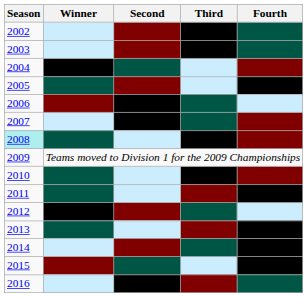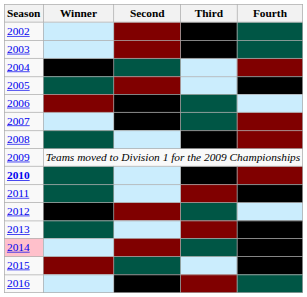(18, 139) paleturquoise background -> (18, 139) no background
(18, 175) normal -> (18, 175) bold
(18, 247) no background -> (18, 247) pink background
